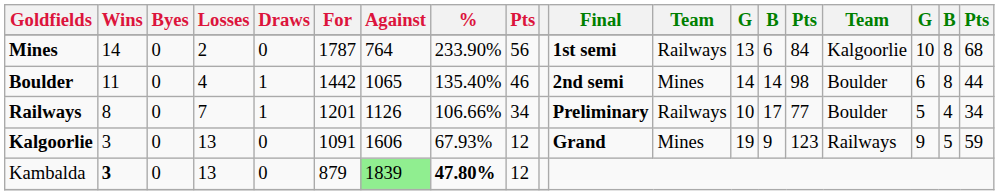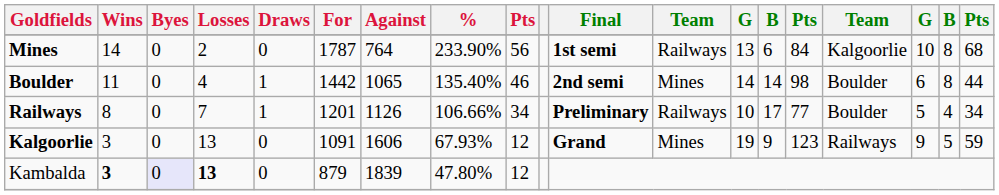(156, 173) no background -> (156, 173) lavender background
(207, 173) normal -> (207, 173) bold
(384, 173) lightgreen background -> (384, 173) no background
(465, 173) bold -> (463, 173) normal
